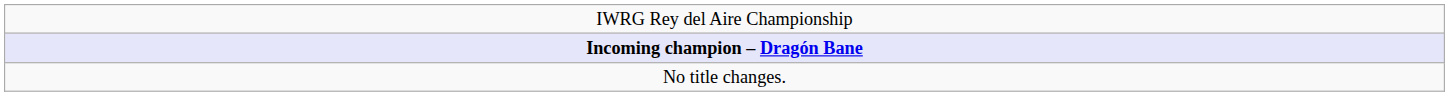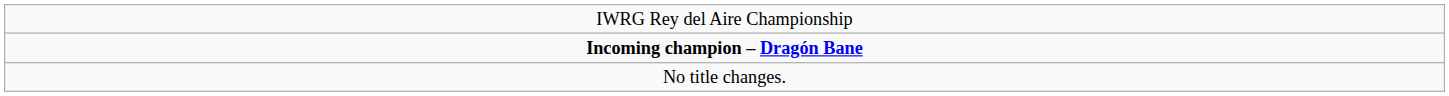(724, 47) lavender background -> (724, 47) no background
